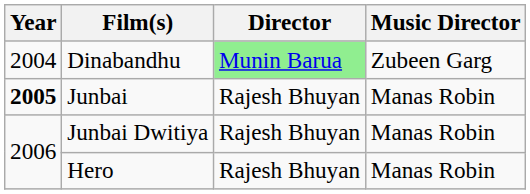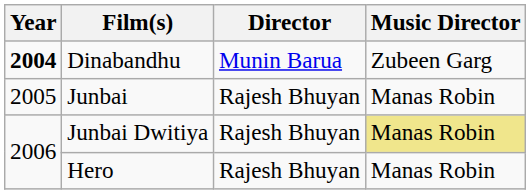(33, 59) normal -> (33, 59) bold
(281, 59) lightgreen background -> (281, 59) no background
(33, 96) bold -> (33, 96) normal
(433, 133) no background -> (433, 133) khaki background
